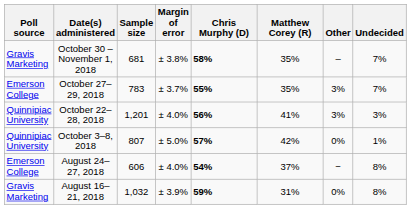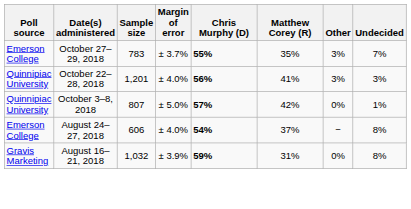- row: (85, 59)
